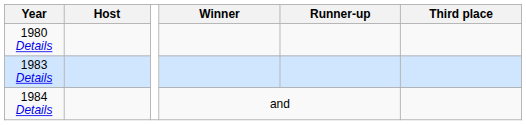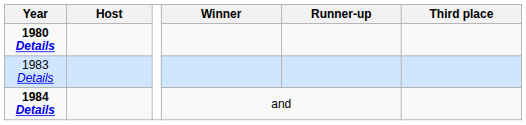(34, 40) normal -> (35, 40) bold
(34, 104) normal -> (35, 104) bold
